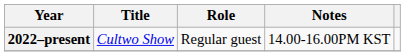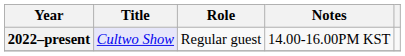(135, 39) no background -> (135, 39) lavender background
